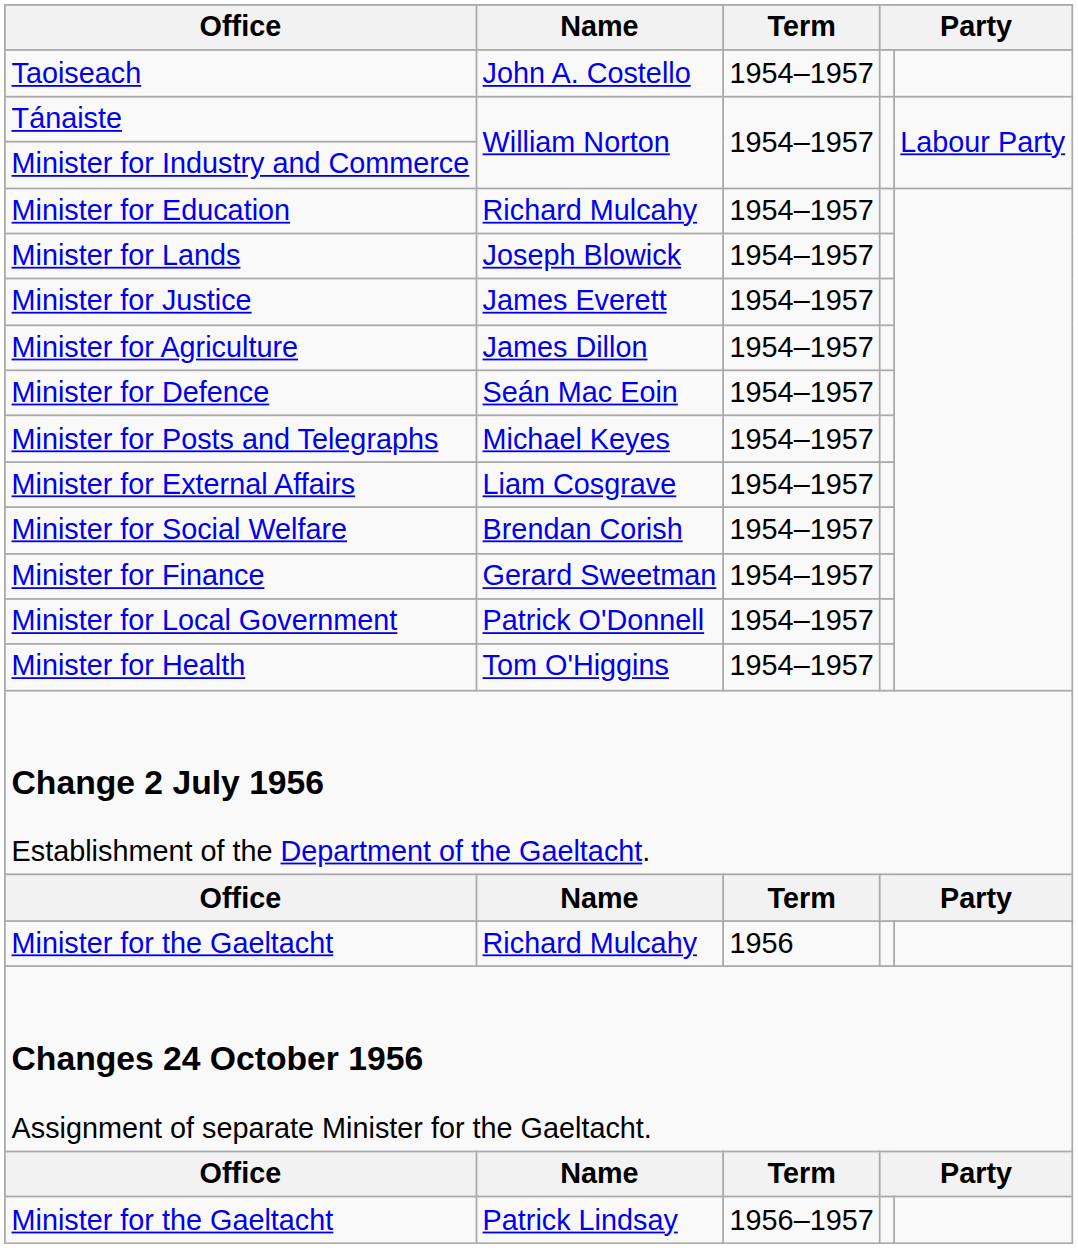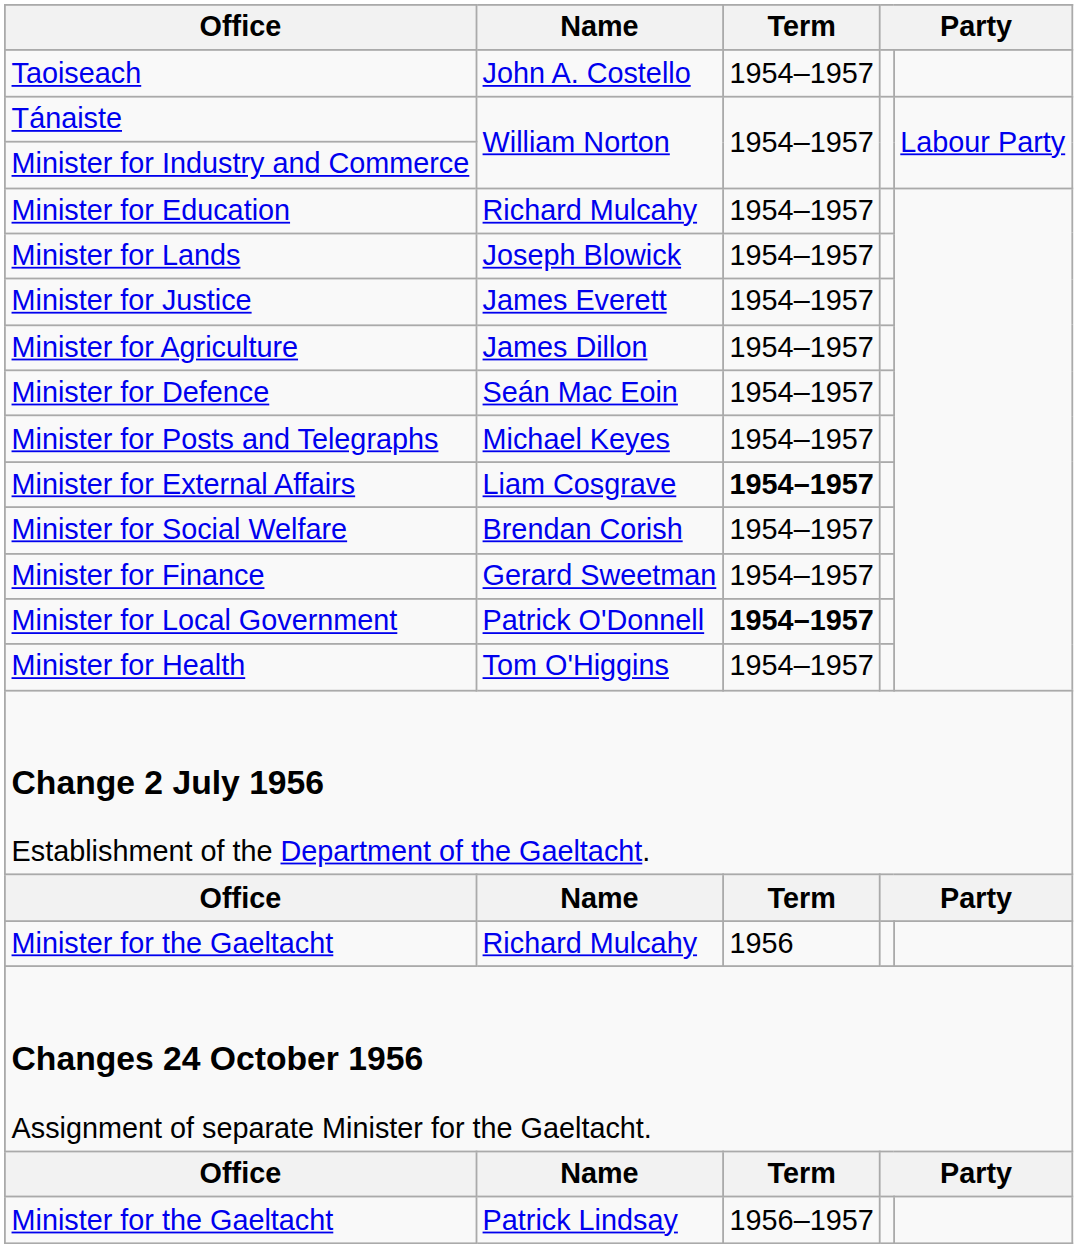(802, 484) normal -> (802, 484) bold
(802, 621) normal -> (802, 621) bold
